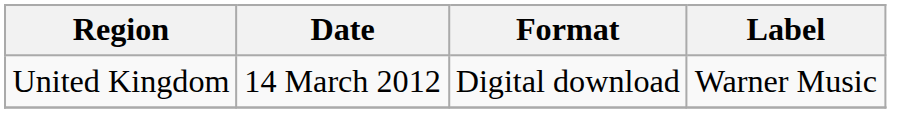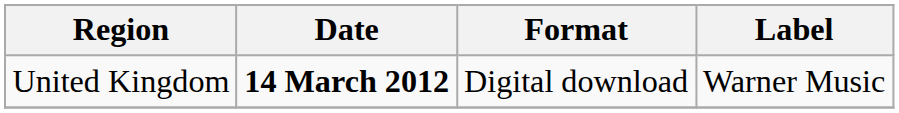(343, 81) normal -> (347, 81) bold
